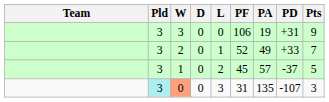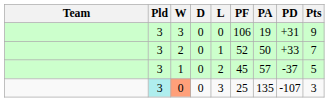(265, 50) 49 -> (265, 50) 50
(242, 87) 31 -> (242, 87) 25
